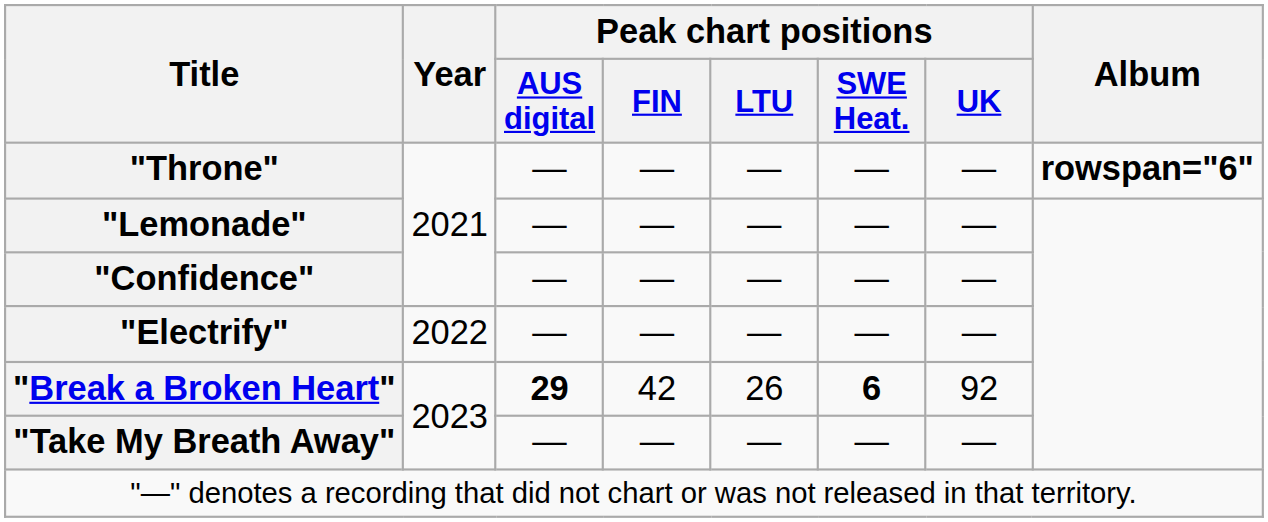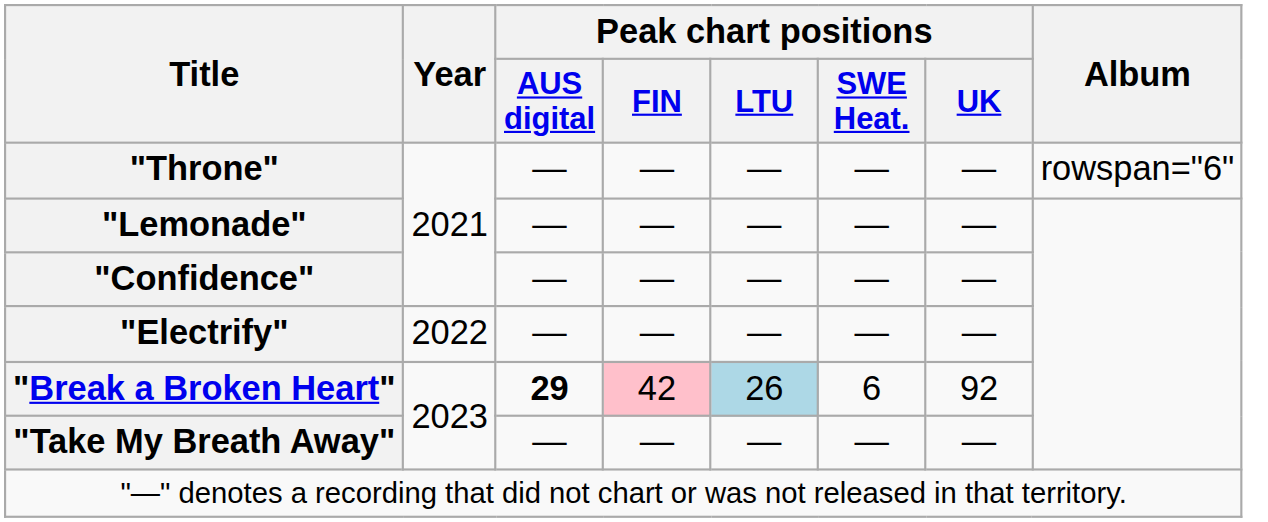(1147, 169) bold -> (1137, 169) normal
(657, 387) no background -> (657, 387) pink background
(764, 387) no background -> (764, 387) lightblue background
(872, 387) bold -> (872, 387) normal
